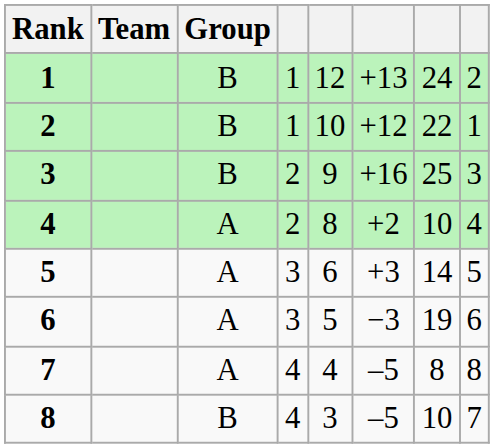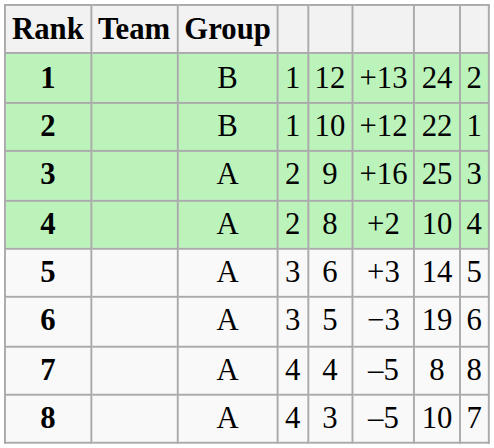(228, 175) B -> (228, 175) A
(228, 418) B -> (228, 418) A
